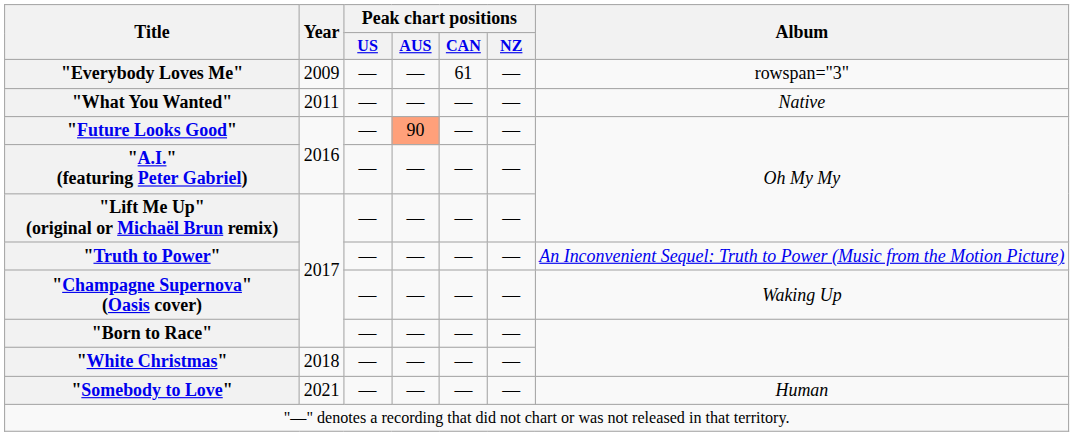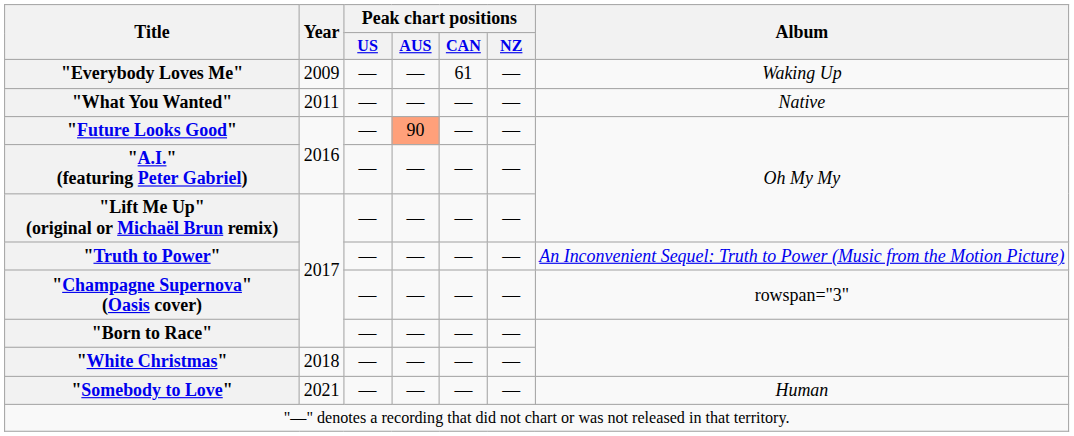(802, 73) rowspan="3" -> (802, 73) Waking Up
(802, 294) Waking Up -> (802, 294) rowspan="3"
